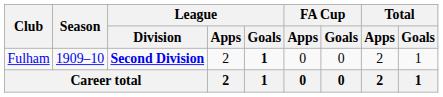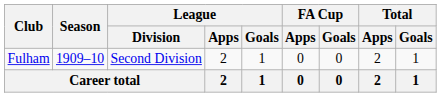(157, 59) bold -> (156, 59) normal
(264, 59) bold -> (262, 59) normal
